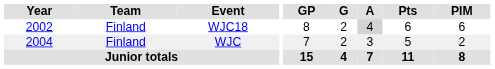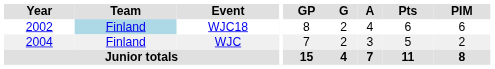(126, 26) no background -> (126, 26) lightblue background
(370, 26) lightgrey background -> (370, 26) no background
